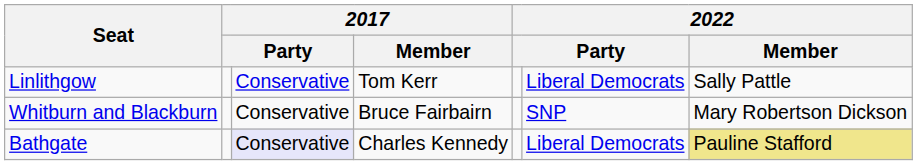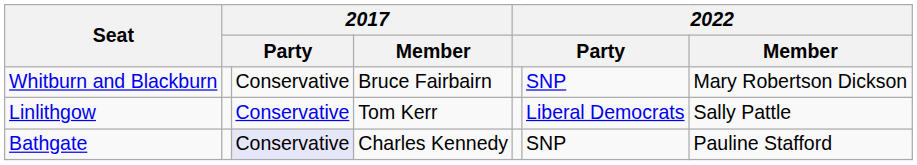rows swapped: (53, 81) <-> (113, 112)
(605, 143) Liberal Democrats -> (546, 143) SNP
(763, 143) khaki background -> (763, 143) no background
